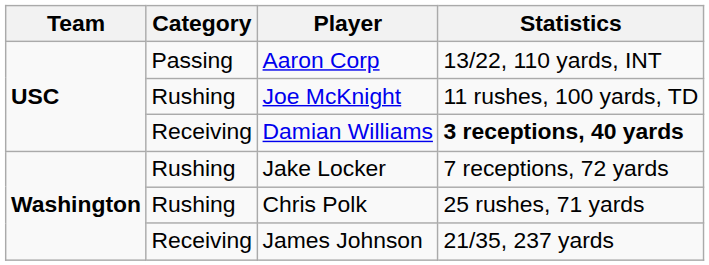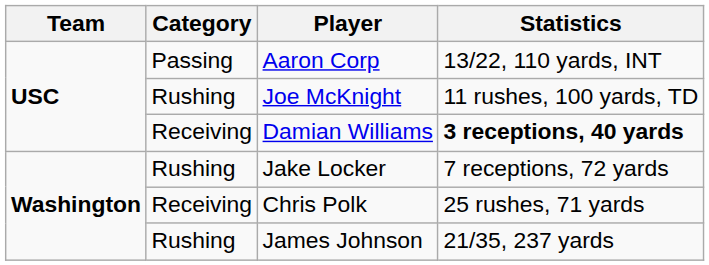(194, 204) Rushing -> (202, 204) Receiving
(202, 241) Receiving -> (194, 241) Rushing
